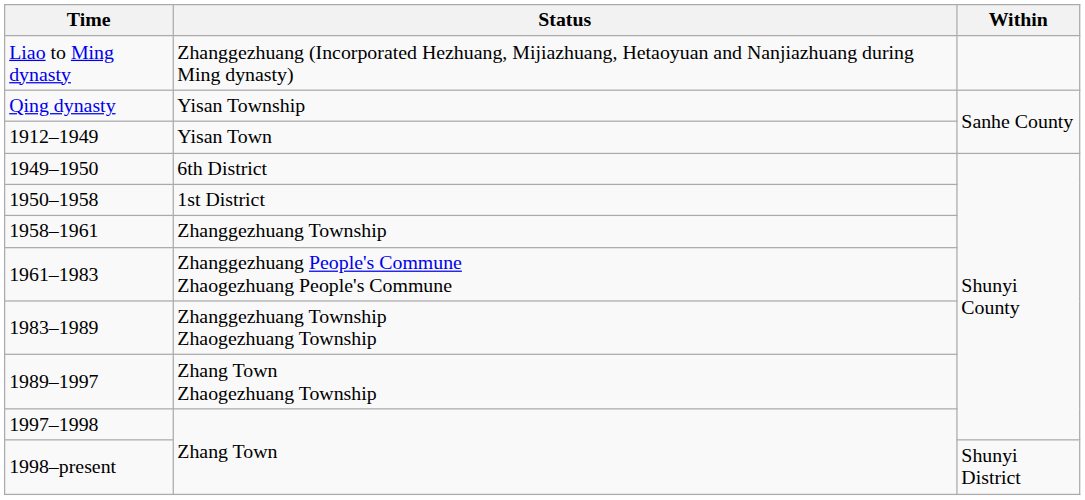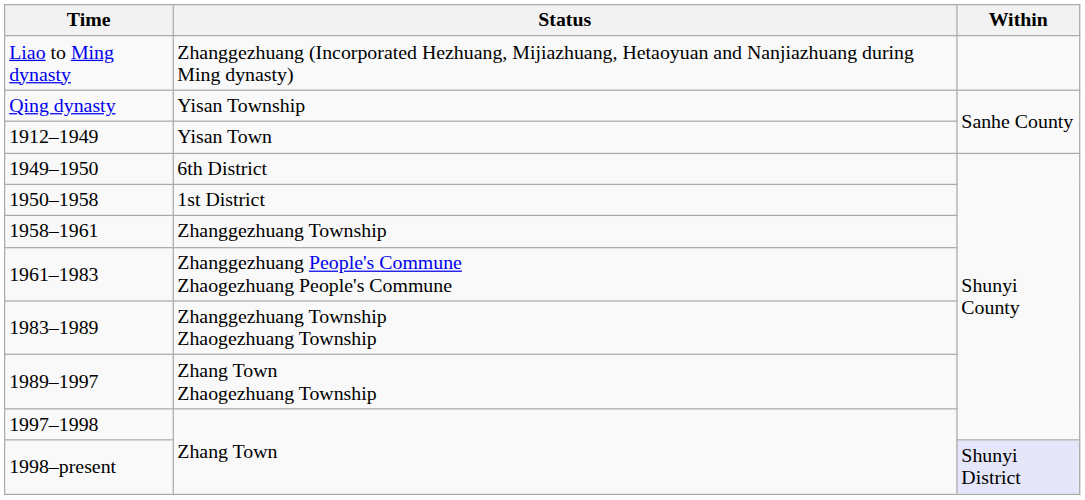(991, 466) no background -> (991, 466) lavender background
